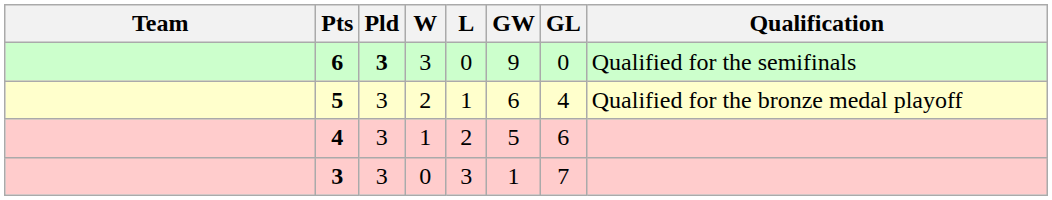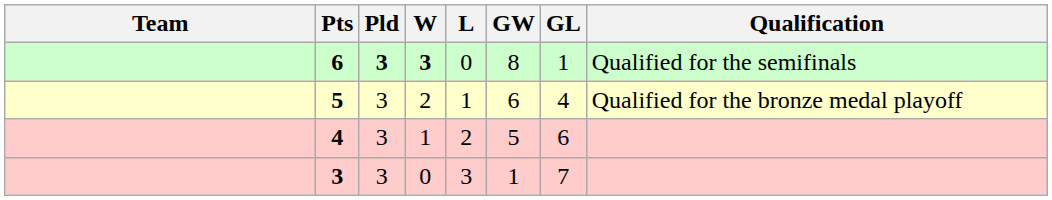(425, 61) normal -> (425, 61) bold
(514, 61) 9 -> (514, 61) 8
(563, 61) 0 -> (563, 61) 1
